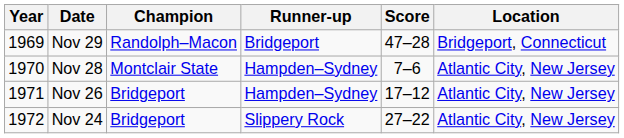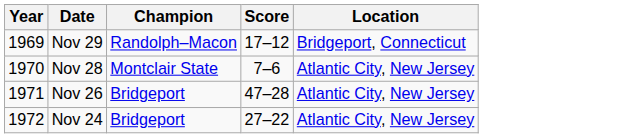- column: (311, 17)
(407, 42) 47–28 -> (267, 42) 17–12
(407, 94) 17–12 -> (267, 94) 47–28
